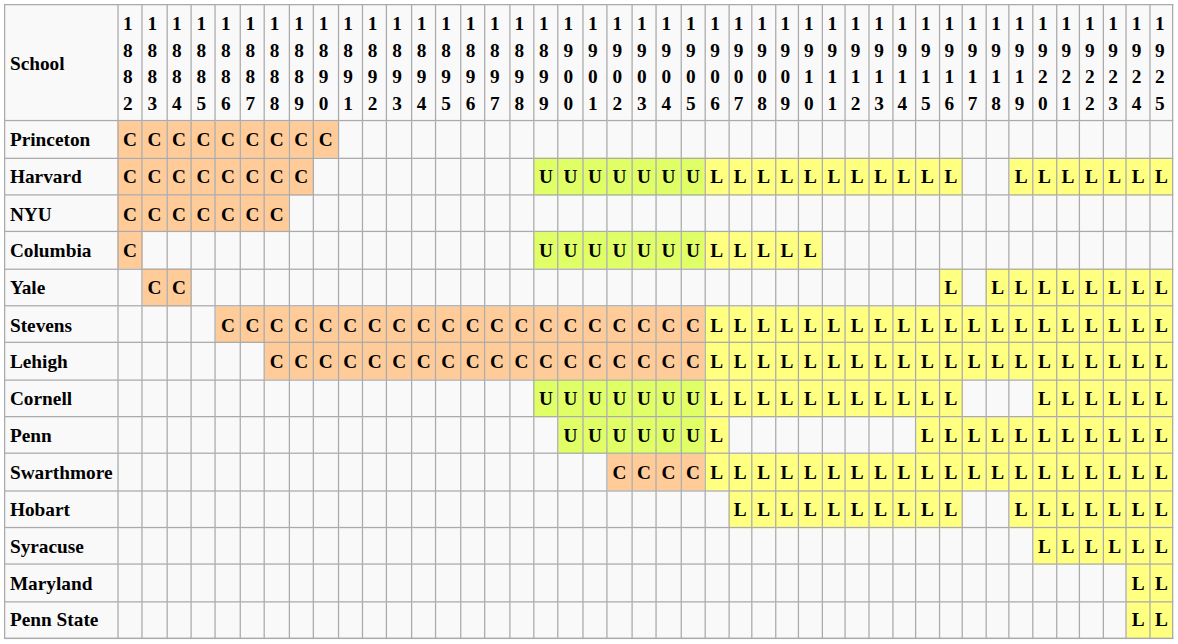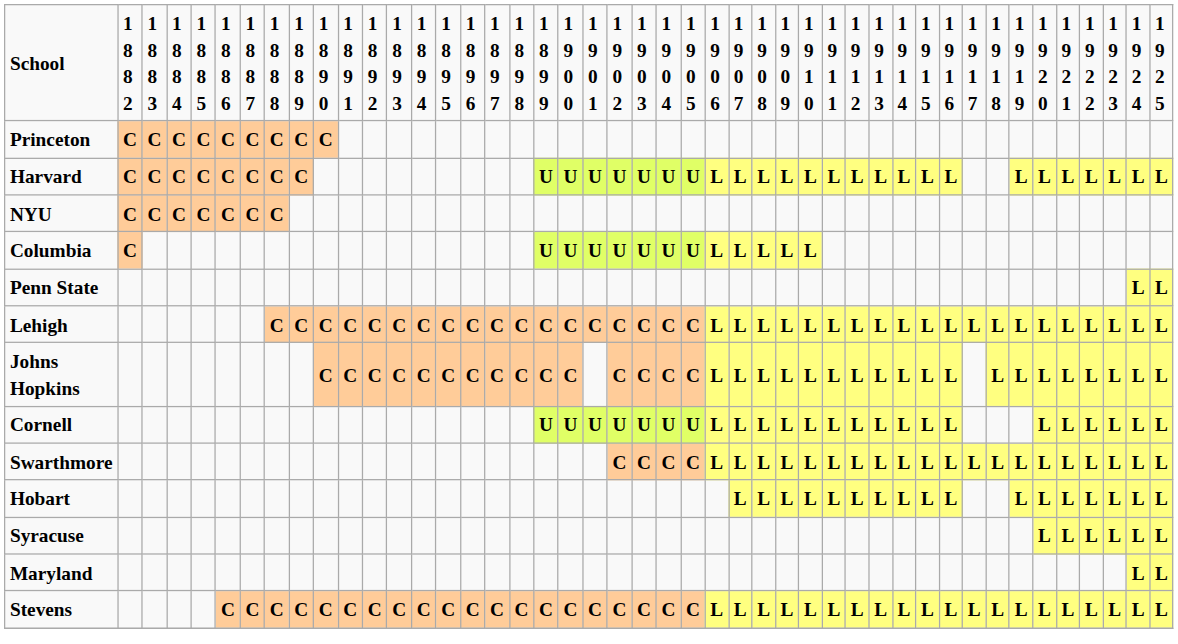- row: (28, 288)
rows swapped: (41, 325) <-> (54, 621)
+ row: (45, 375)
- row: (31, 436)
